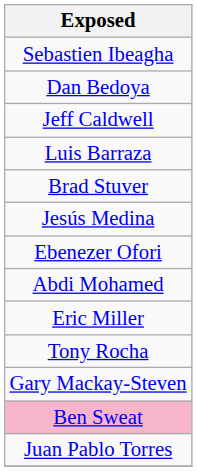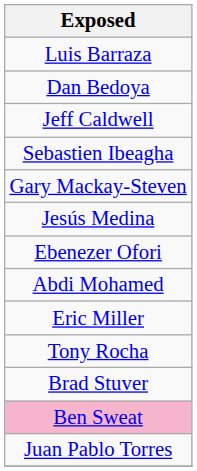(98, 53) Sebastien Ibeagha -> (98, 53) Luis Barraza
(98, 152) Luis Barraza -> (98, 152) Sebastien Ibeagha
(98, 185) Brad Stuver -> (98, 185) Gary Mackay-Steven
(98, 383) Gary Mackay-Steven -> (98, 383) Brad Stuver
